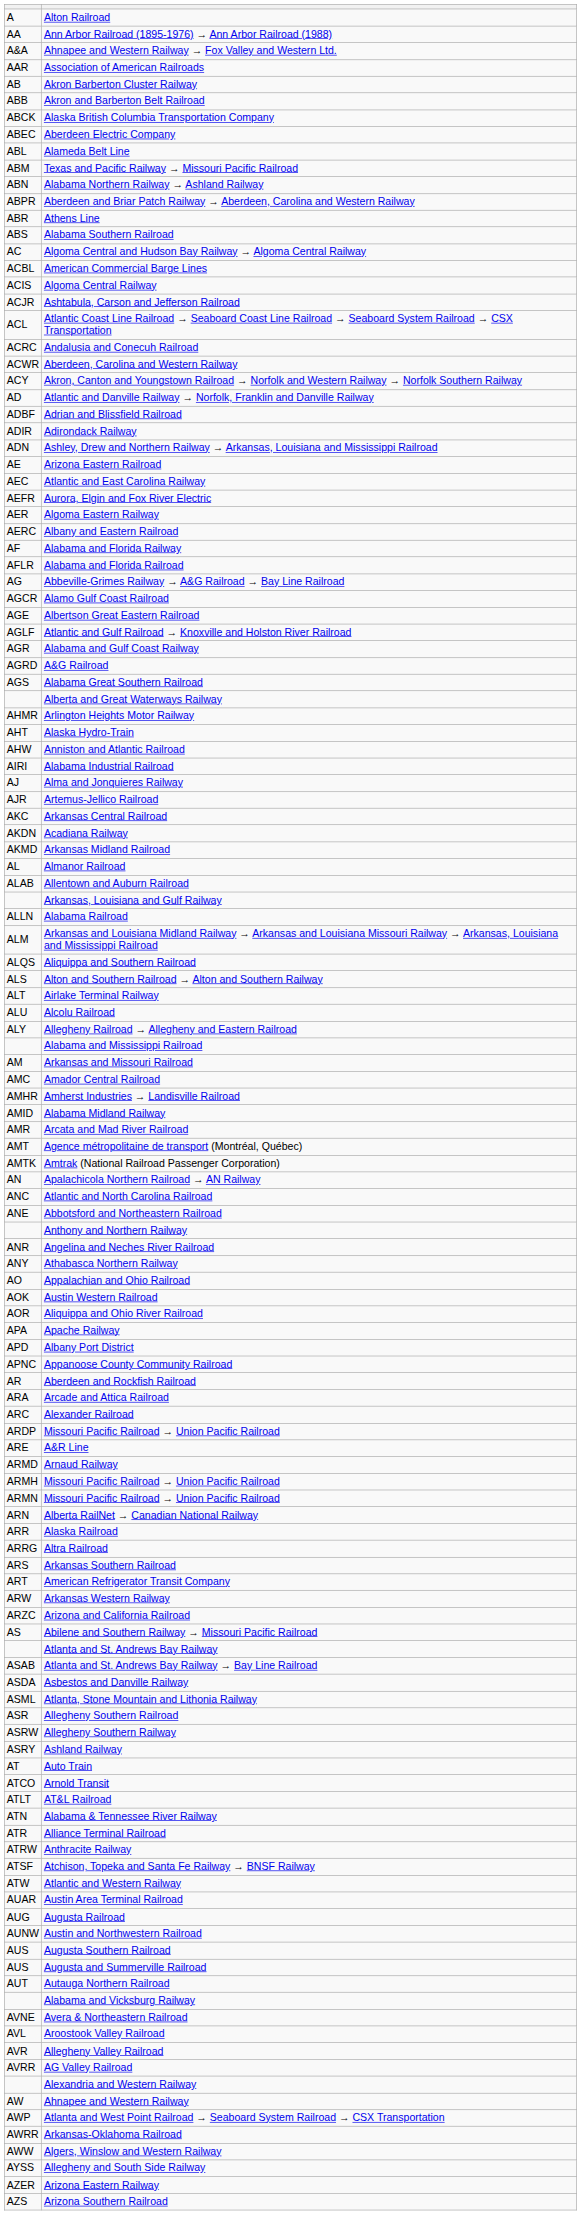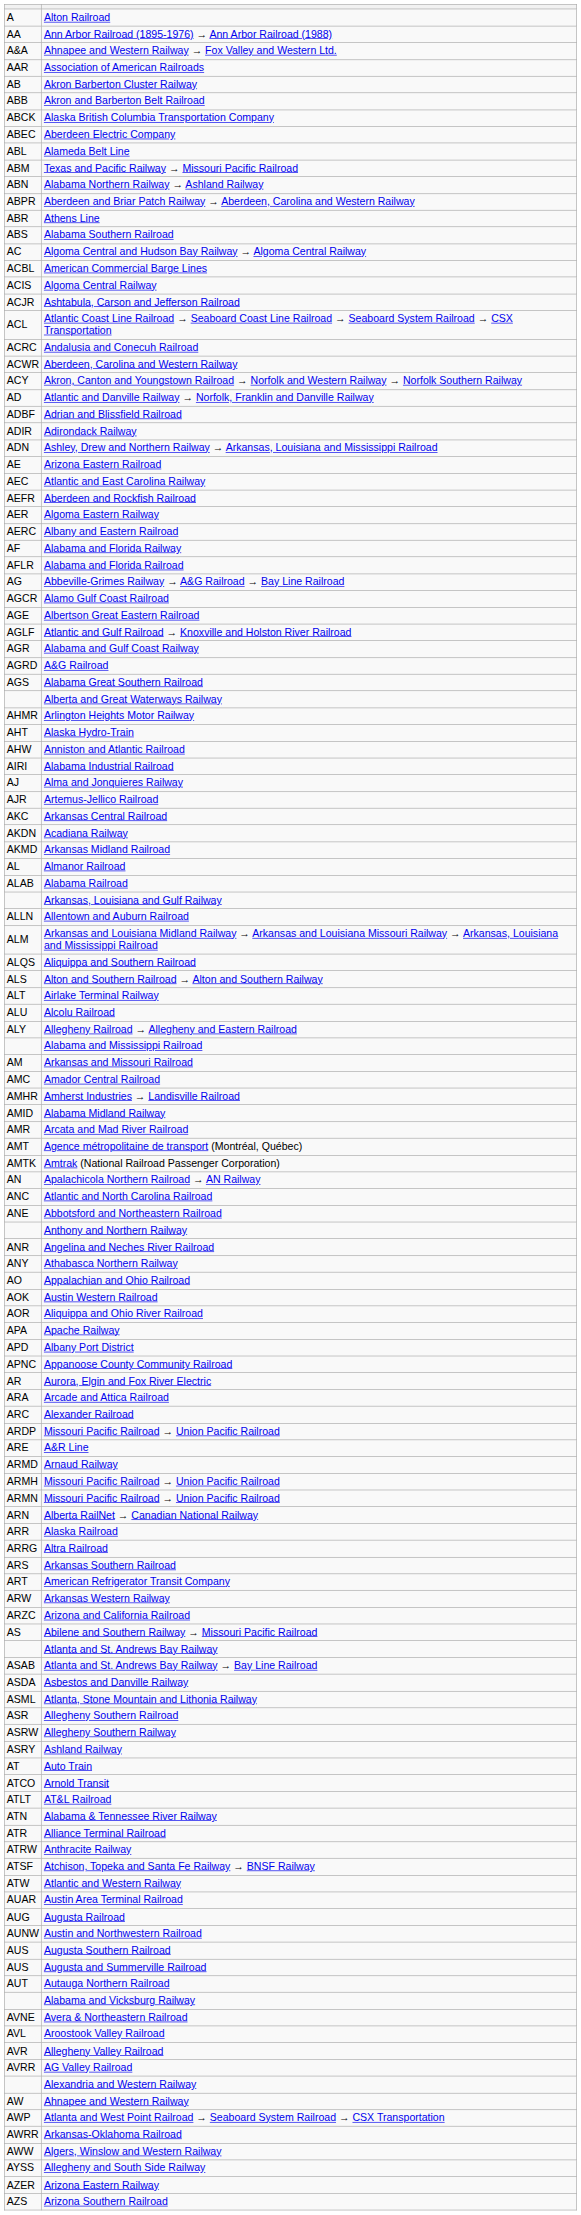(128, 498) Aurora, Elgin and Fox River Electric -> (120, 498) Aberdeen and Rockfish Railroad
(116, 883) Allentown and Auburn Railroad -> (86, 883) Alabama Railroad
(86, 917) Alabama Railroad -> (116, 917) Allentown and Auburn Railroad
(120, 1381) Aberdeen and Rockfish Railroad -> (128, 1381) Aurora, Elgin and Fox River Electric
